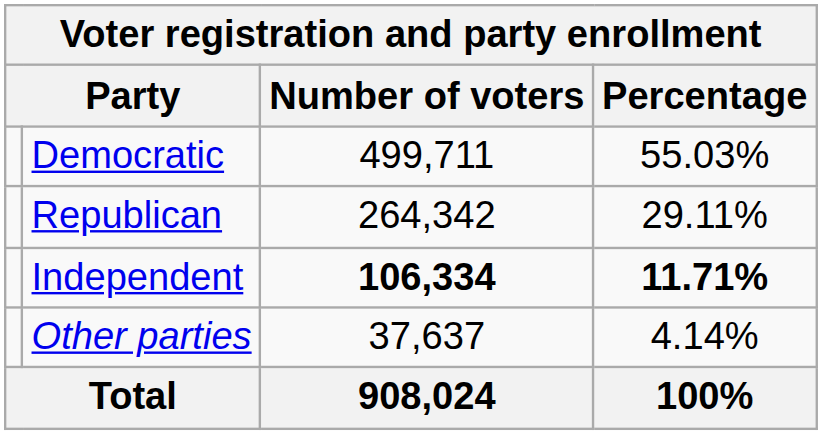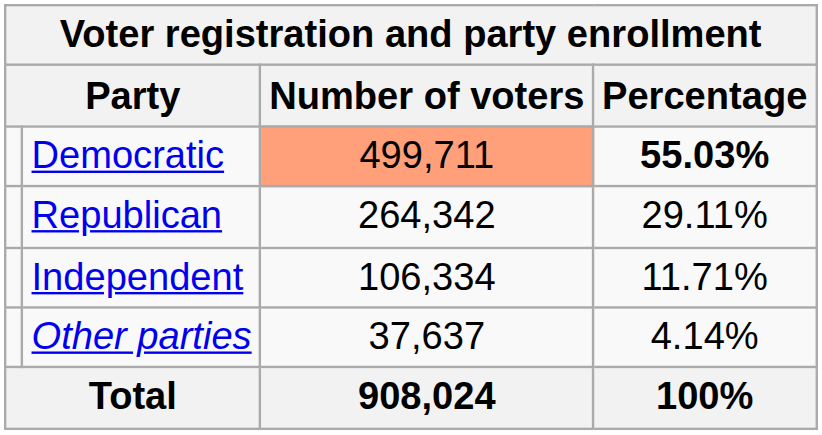(427, 155) no background -> (427, 155) lightsalmon background
(705, 155) normal -> (705, 155) bold
(427, 276) bold -> (427, 276) normal
(705, 276) bold -> (705, 276) normal
